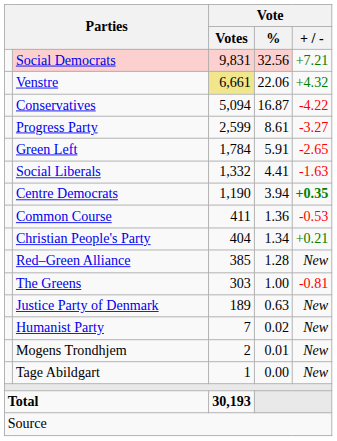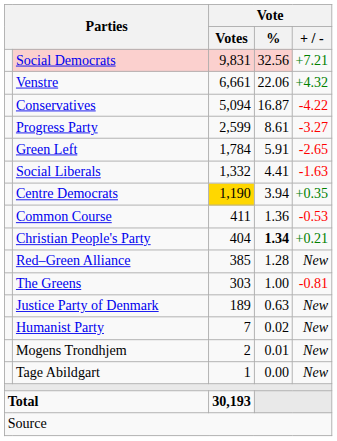(235, 82) khaki background -> (235, 82) no background
(235, 194) no background -> (235, 194) gold background
(312, 194) bold -> (312, 194) normal
(277, 238) normal -> (277, 238) bold
